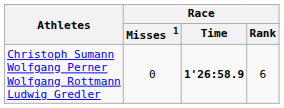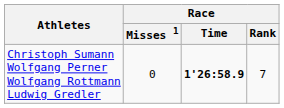(263, 74) 6 -> (263, 74) 7
